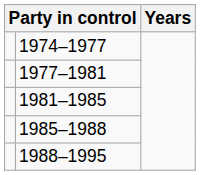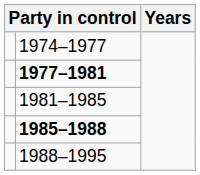(63, 73) normal -> (63, 73) bold
(63, 128) normal -> (63, 128) bold
